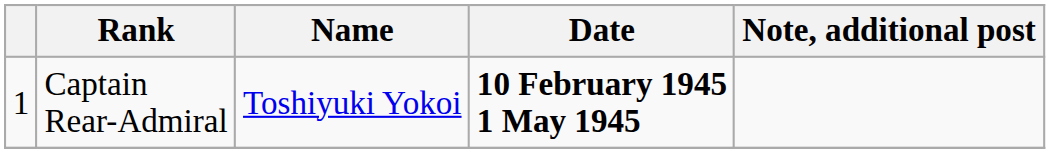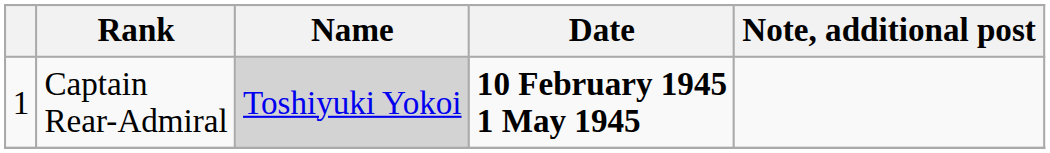(352, 101) no background -> (352, 101) lightgrey background
